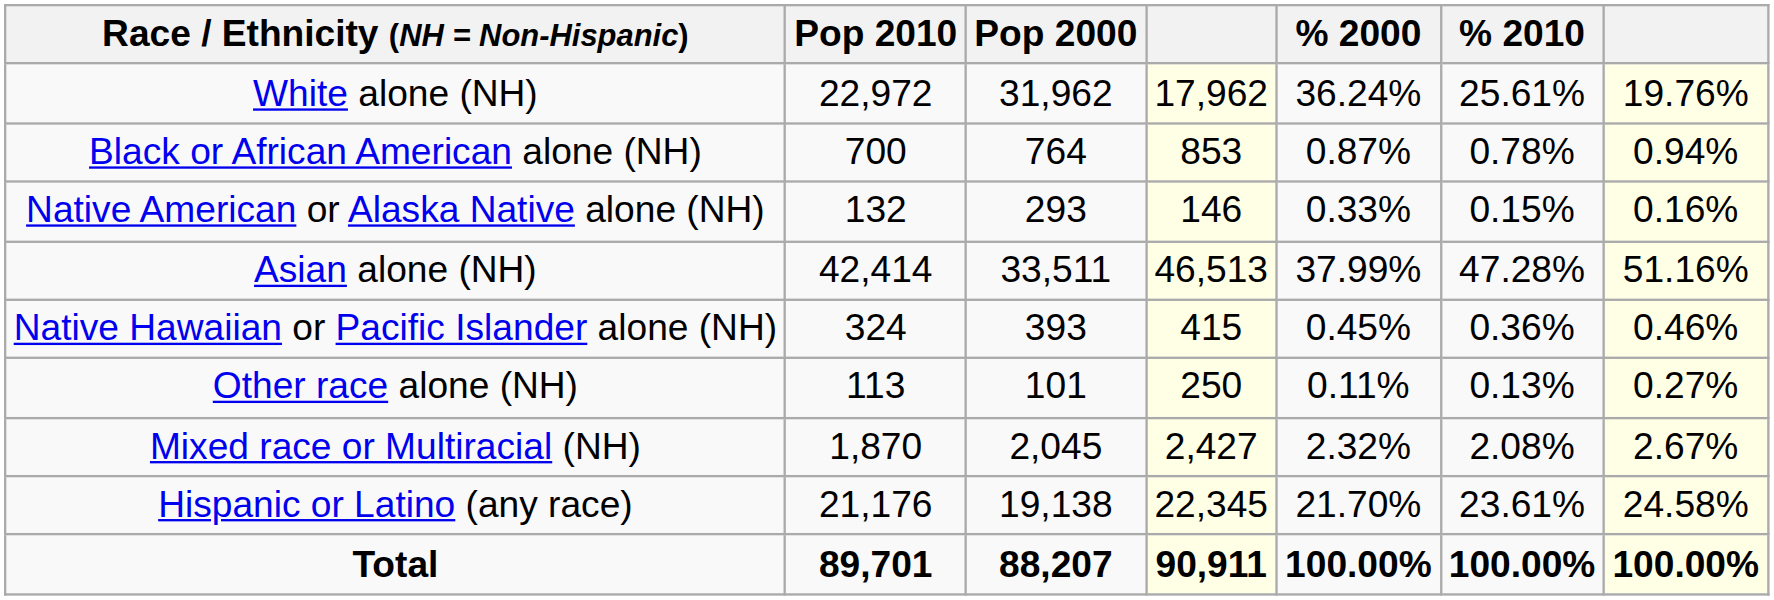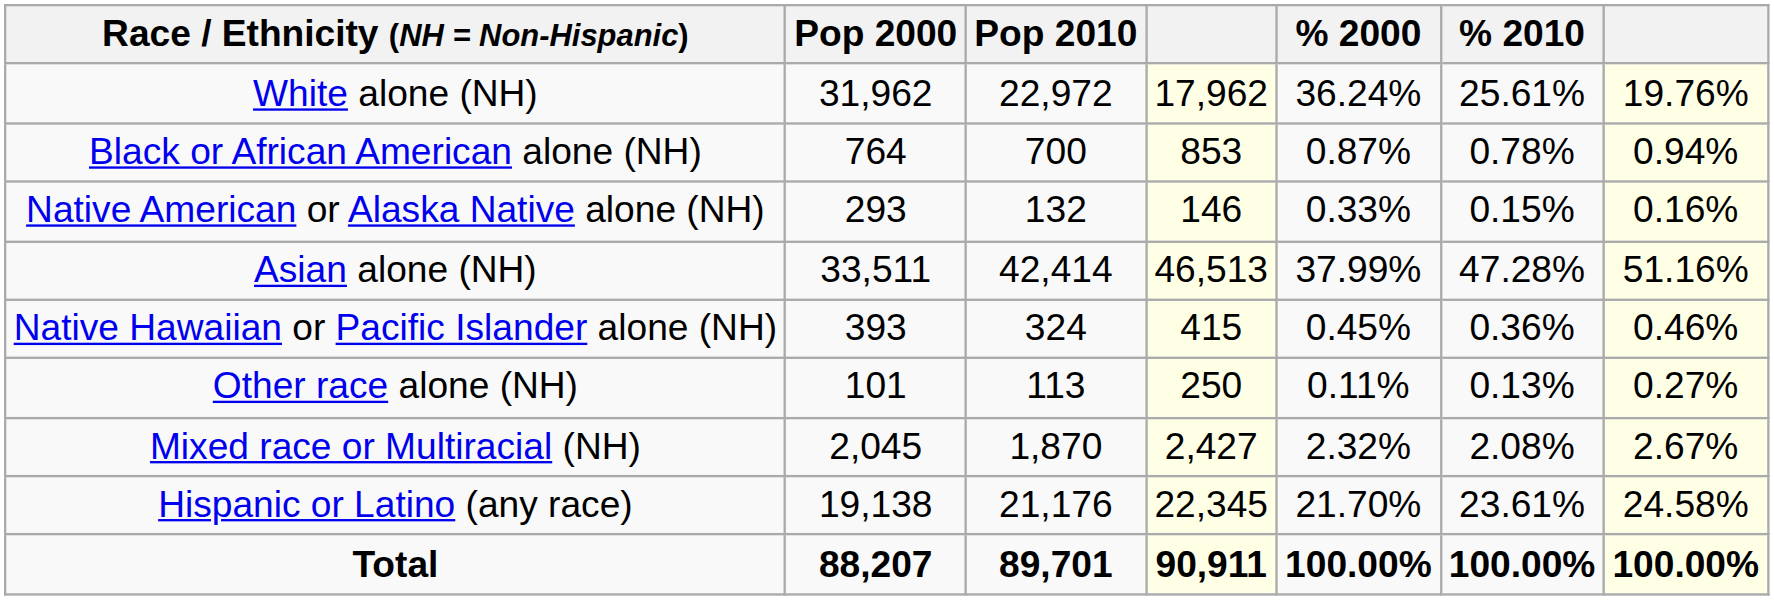columns swapped: (1056, 33) <-> (876, 33)
